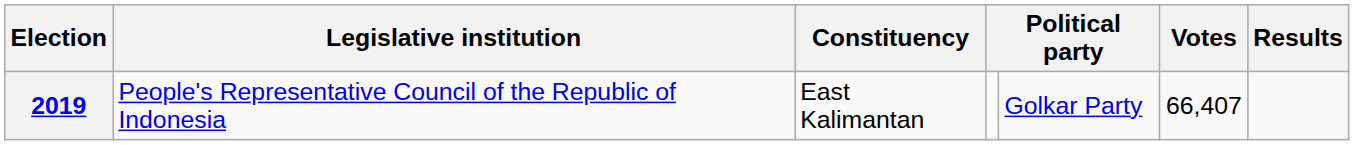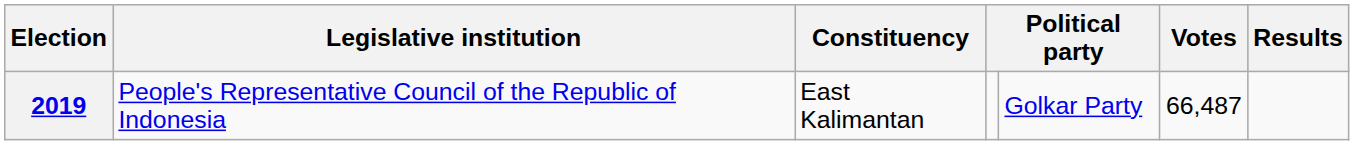(1204, 105) 66,407 -> (1204, 105) 66,487
